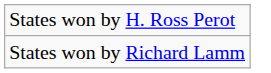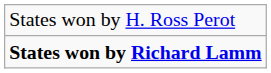(127, 51) normal -> (135, 51) bold
